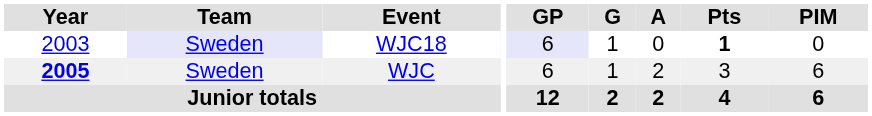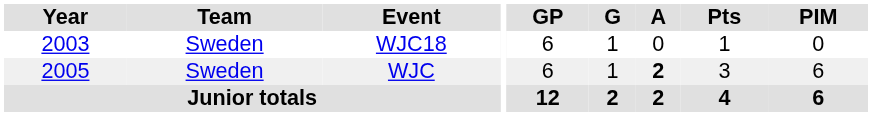(225, 44) lavender background -> (225, 44) no background
(548, 44) lavender background -> (548, 44) no background
(724, 44) bold -> (724, 44) normal
(65, 71) bold -> (65, 71) normal
(658, 71) normal -> (658, 71) bold
